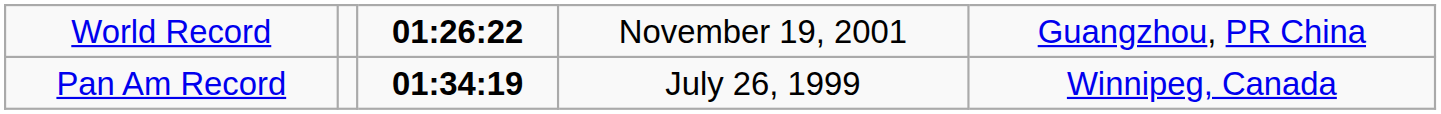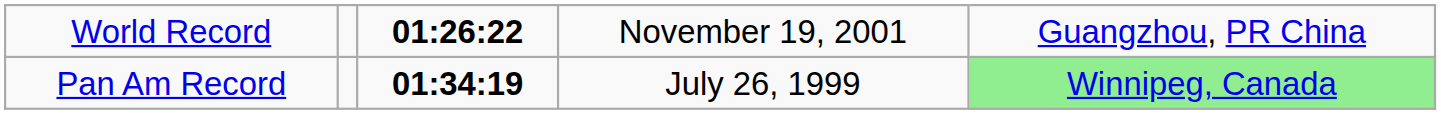(1202, 83) no background -> (1202, 83) lightgreen background
